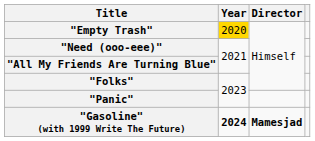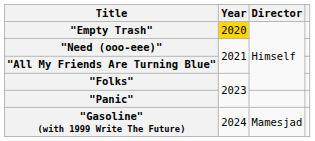(234, 122) bold -> (234, 122) normal
(277, 122) bold -> (277, 122) normal
